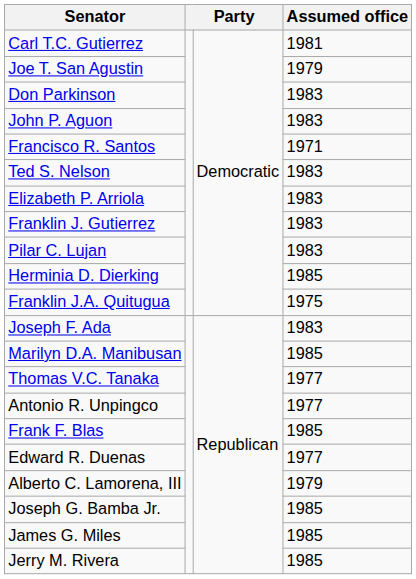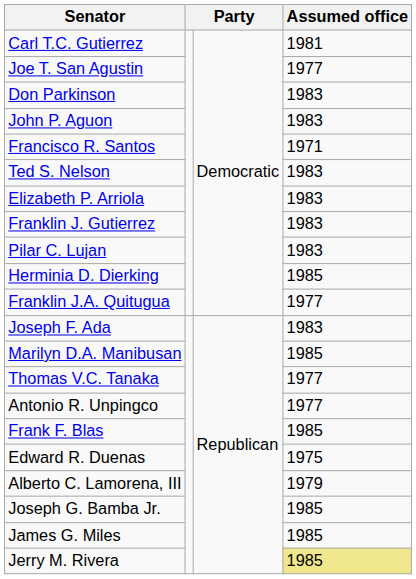(305, 69) 1979 -> (305, 69) 1977
(305, 302) 1975 -> (305, 302) 1977
(305, 457) 1977 -> (305, 457) 1975
(305, 560) no background -> (305, 560) khaki background
